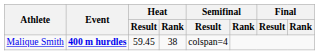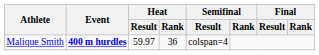(144, 42) 59.45 -> (144, 42) 59.97
(173, 42) 38 -> (173, 42) 36
